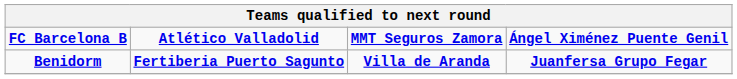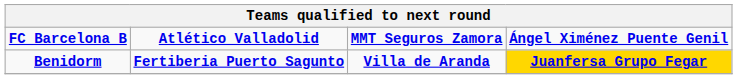(619, 62) no background -> (619, 62) gold background
